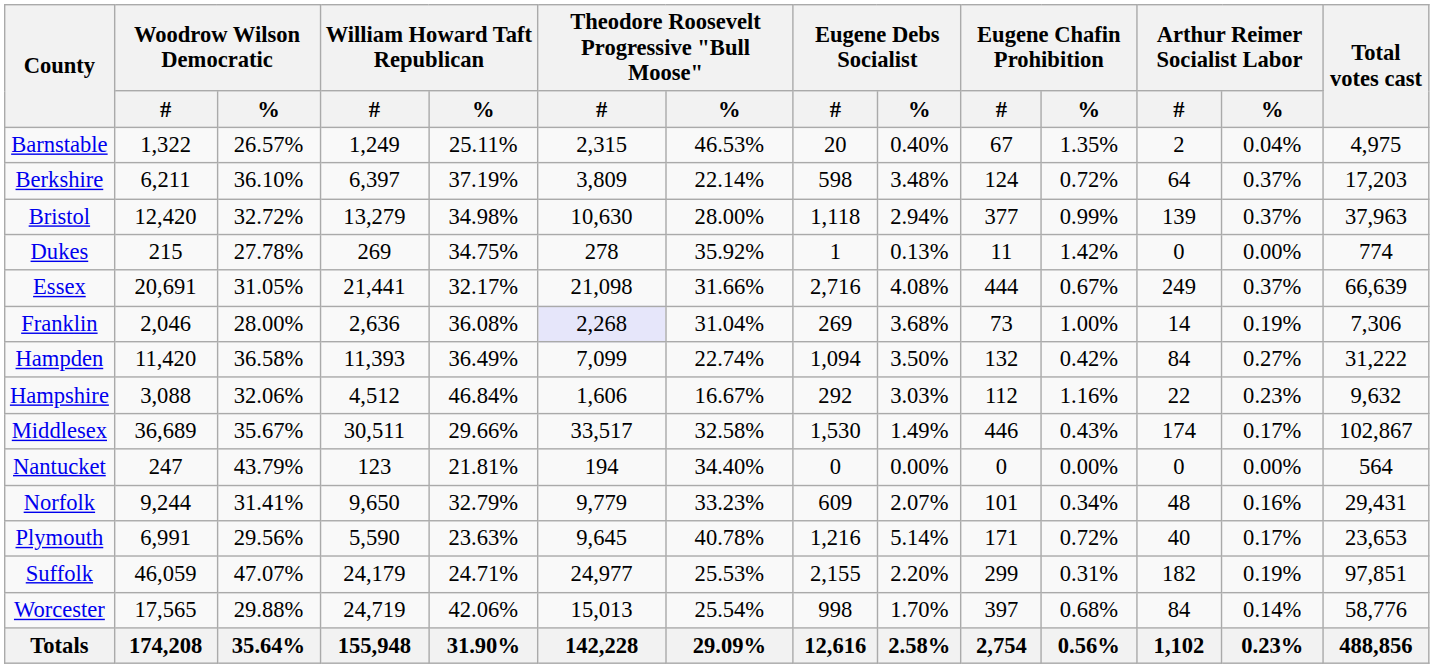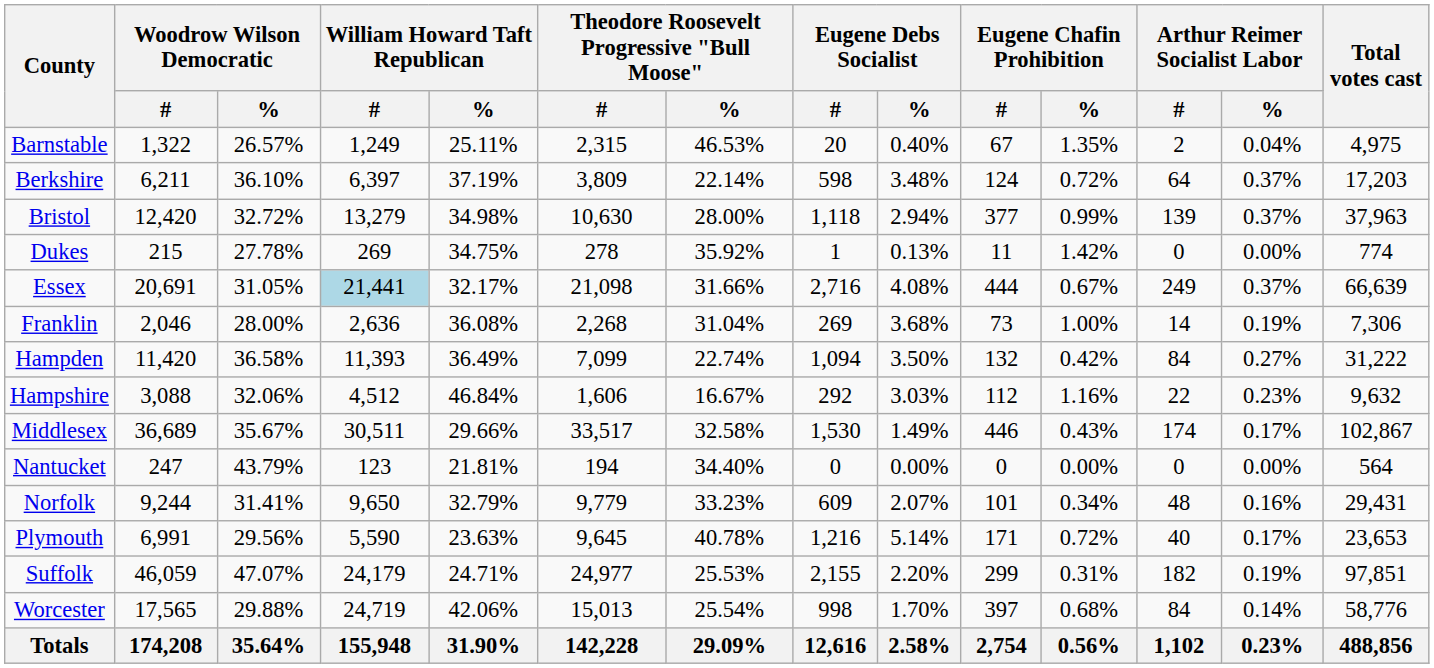(374, 287) no background -> (374, 287) lightblue background
(602, 323) lavender background -> (602, 323) no background
